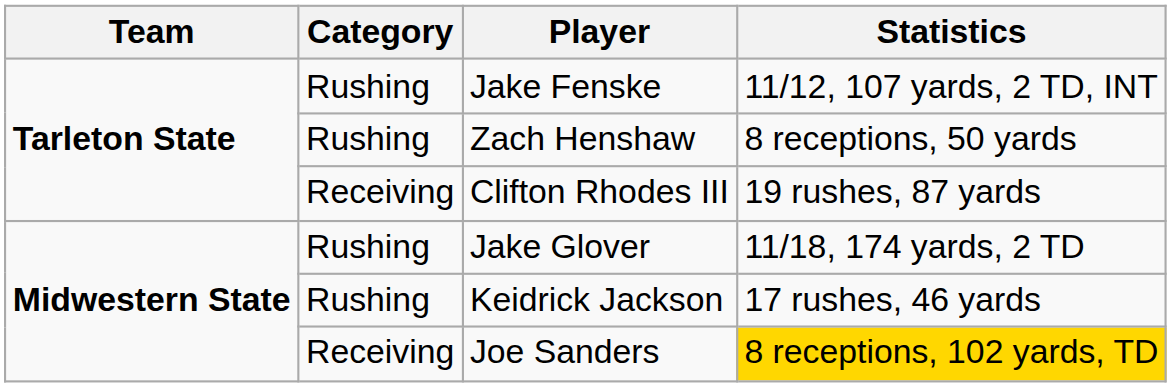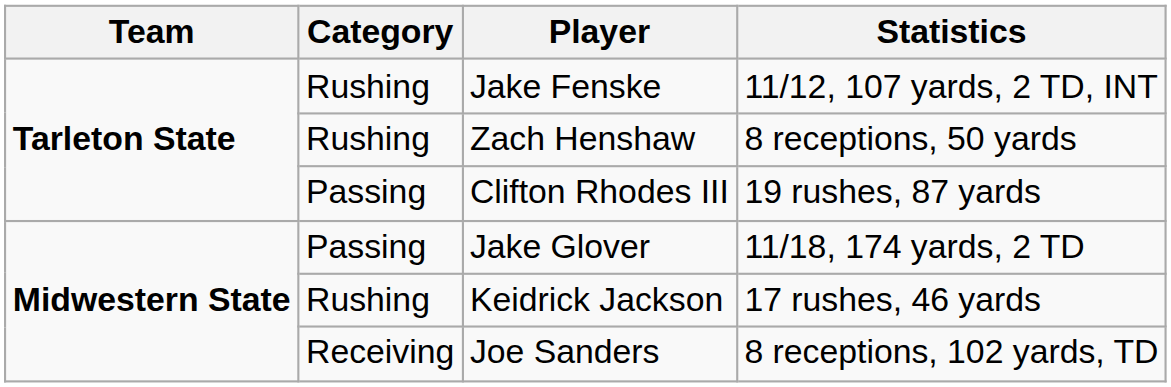(380, 192) Receiving -> (366, 192) Passing
(368, 246) Rushing -> (366, 246) Passing
(951, 353) gold background -> (951, 353) no background
